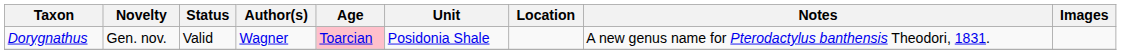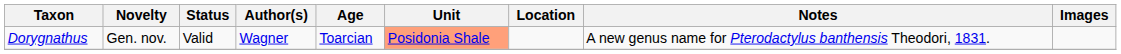(346, 37) pink background -> (346, 37) no background
(439, 37) no background -> (439, 37) lightsalmon background
